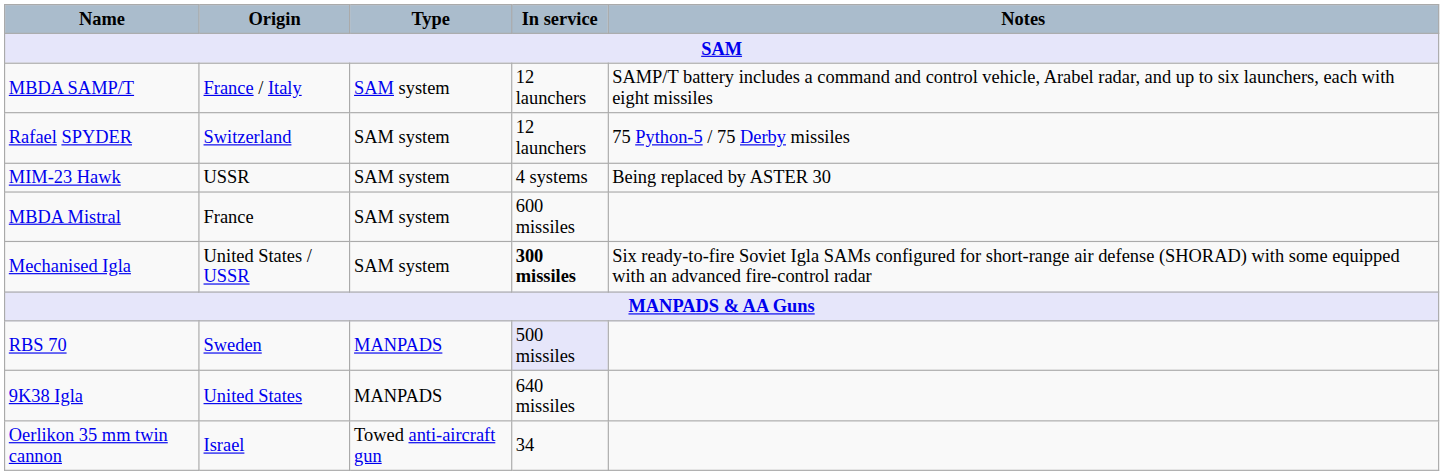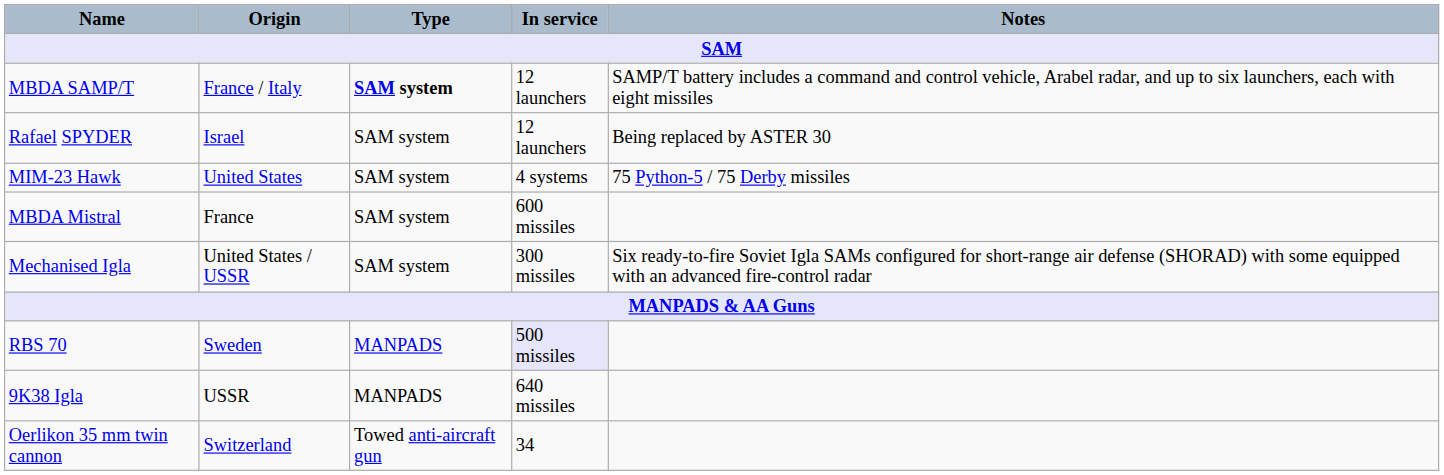(402, 87) normal -> (403, 87) bold
(247, 137) Switzerland -> (224, 137) Israel
(731, 137) 75 Python-5 / 75 Derby missiles -> (722, 137) Being replaced by ASTER 30
(227, 177) USSR -> (253, 177) United States
(722, 177) Being replaced by ASTER 30 -> (731, 177) 75 Python-5 / 75 Derby missiles
(546, 266) bold -> (545, 266) normal
(253, 395) United States -> (227, 395) USSR
(224, 445) Israel -> (247, 445) Switzerland
